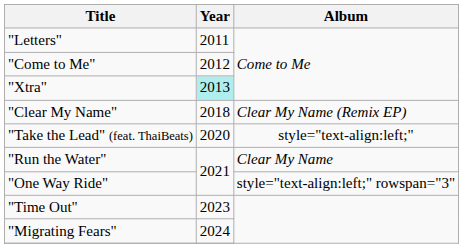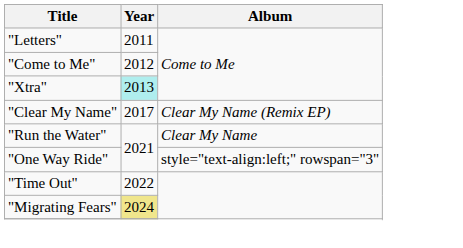(215, 111) 2018 -> (139, 111) 2017
- row: (100, 135)
(215, 207) 2023 -> (139, 183) 2022
(215, 231) no background -> (139, 207) khaki background
